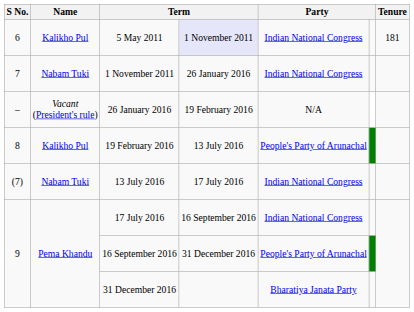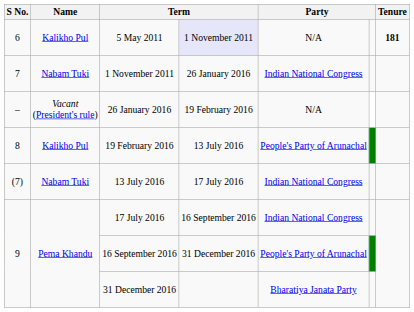(314, 37) Indian National Congress -> (314, 37) N/A
(392, 37) normal -> (392, 37) bold
